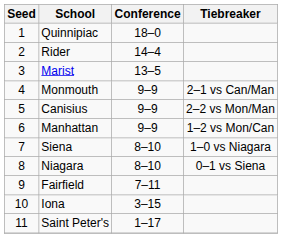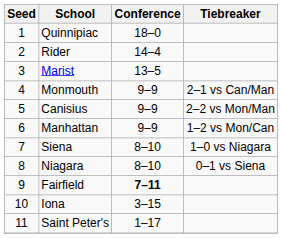(148, 185) normal -> (148, 185) bold
